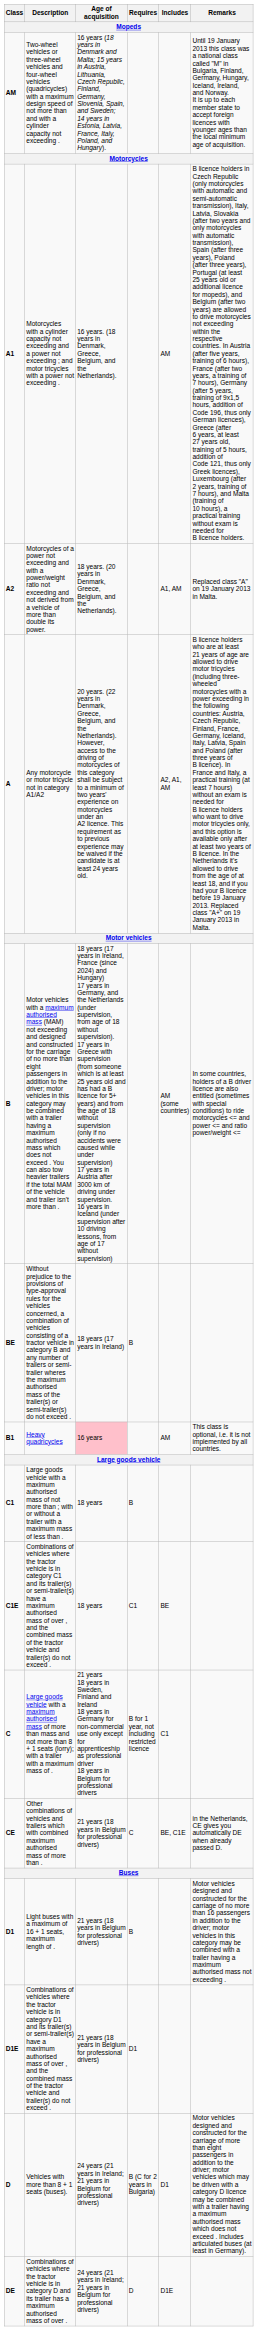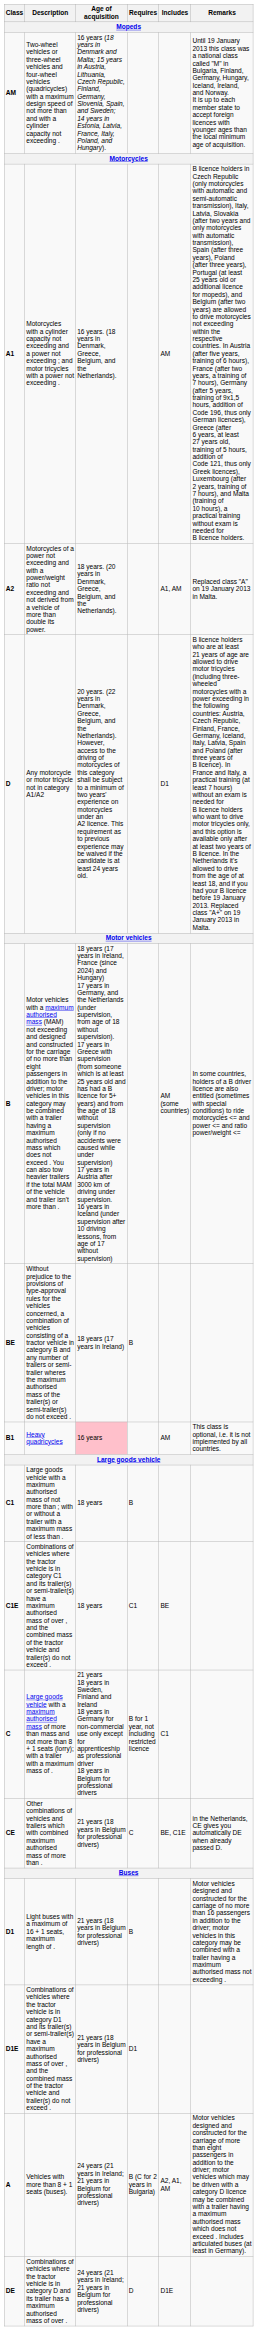(8, 784) A -> (8, 784) D
(171, 784) A2, A1, AM -> (165, 784) D1
(8, 2185) D -> (8, 2185) A
(165, 2185) D1 -> (171, 2185) A2, A1, AM
